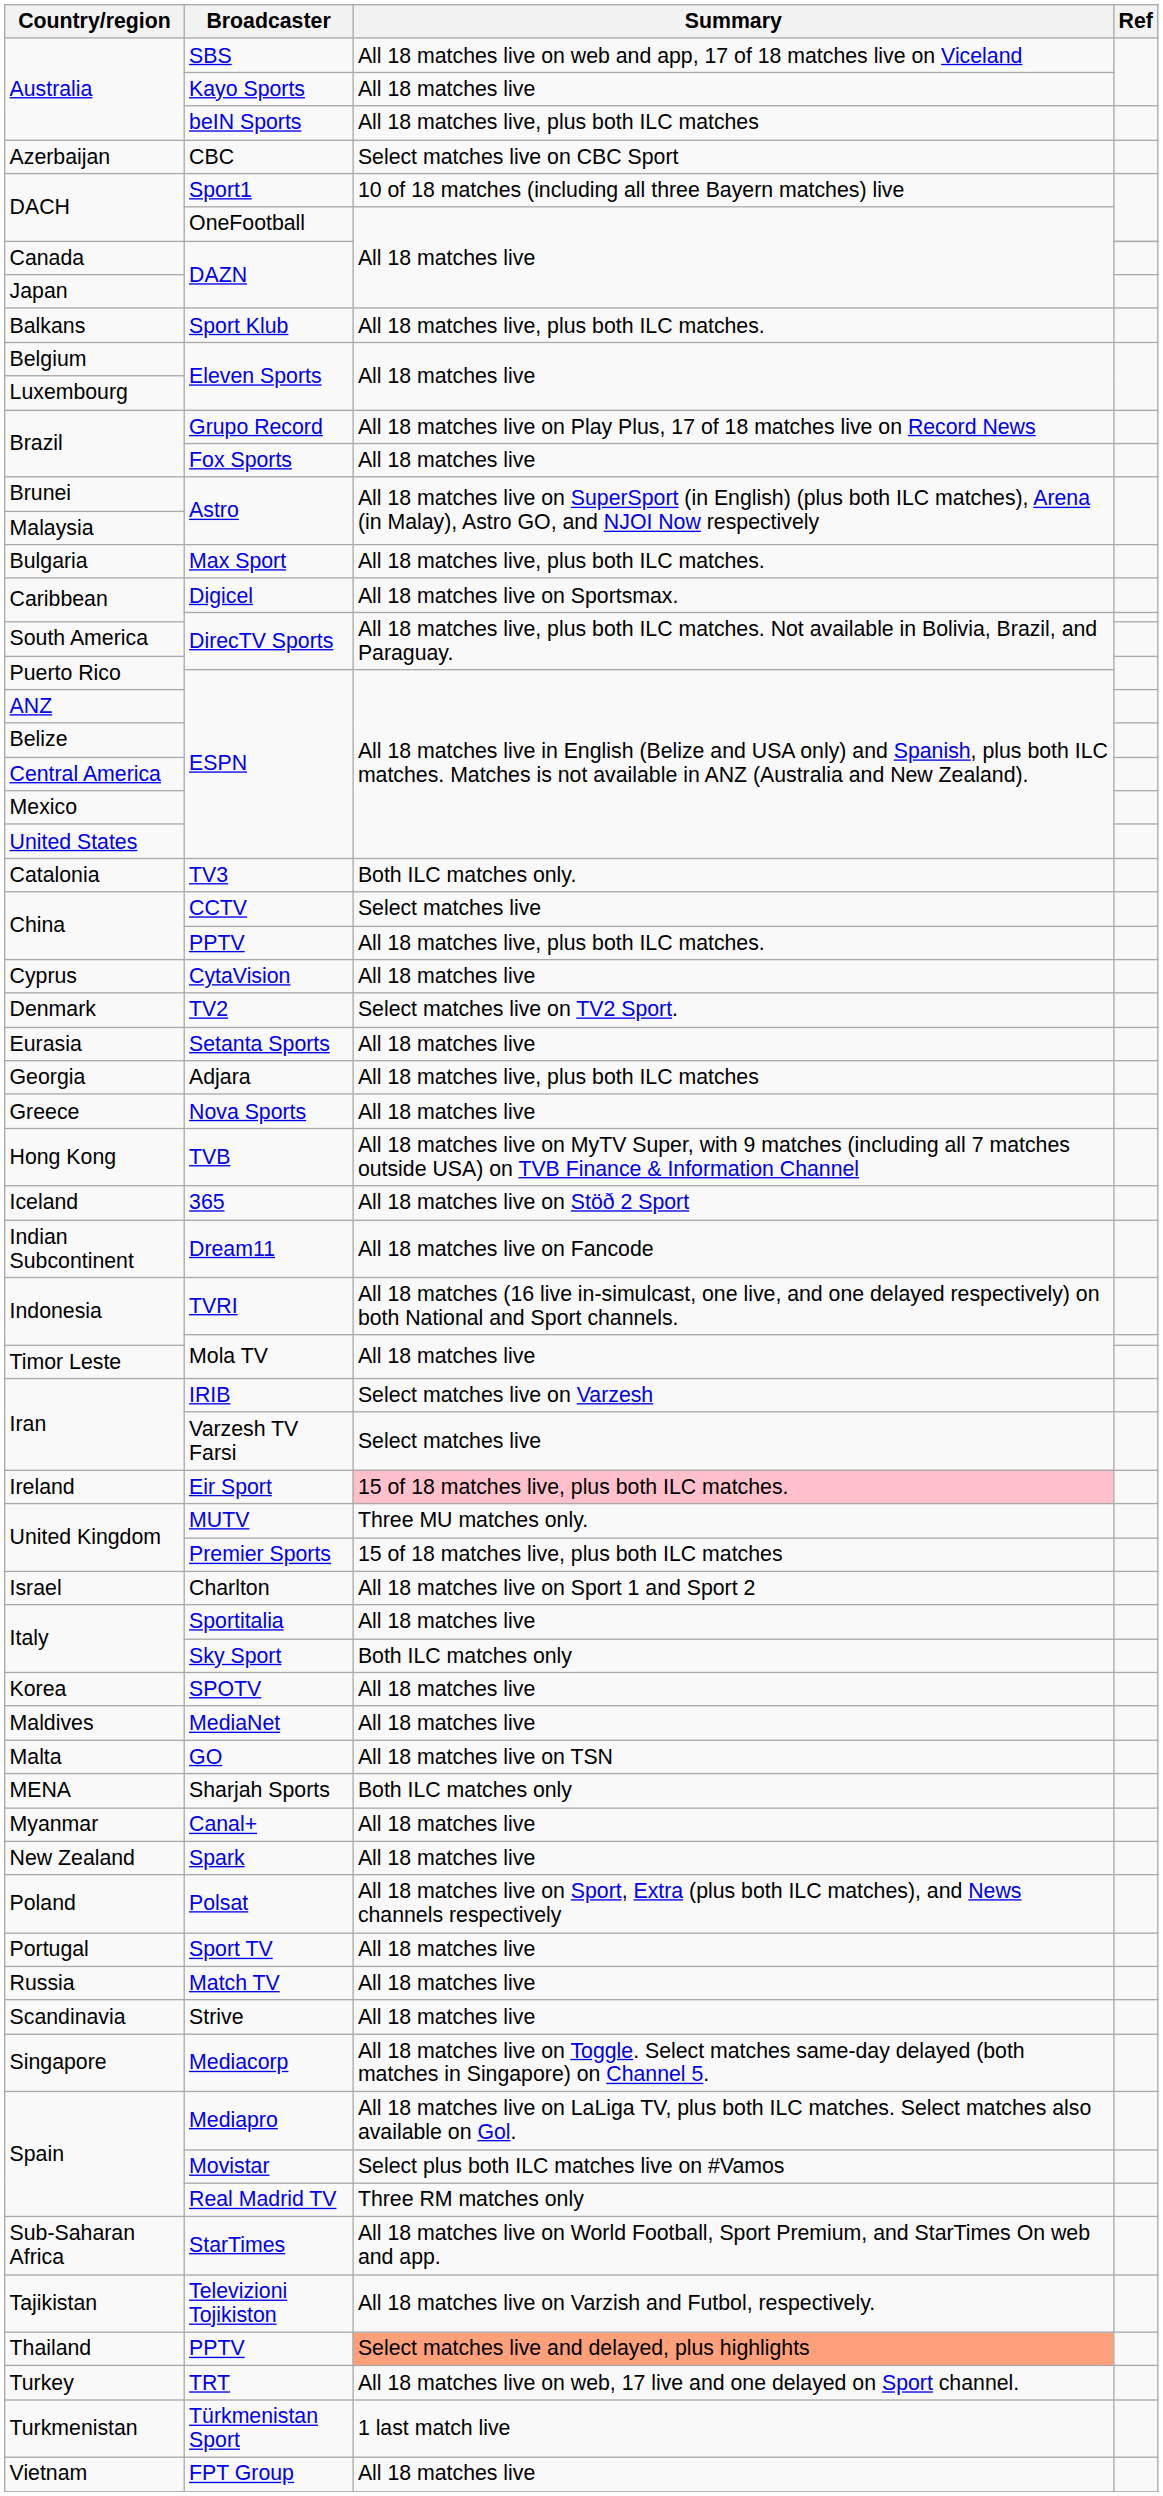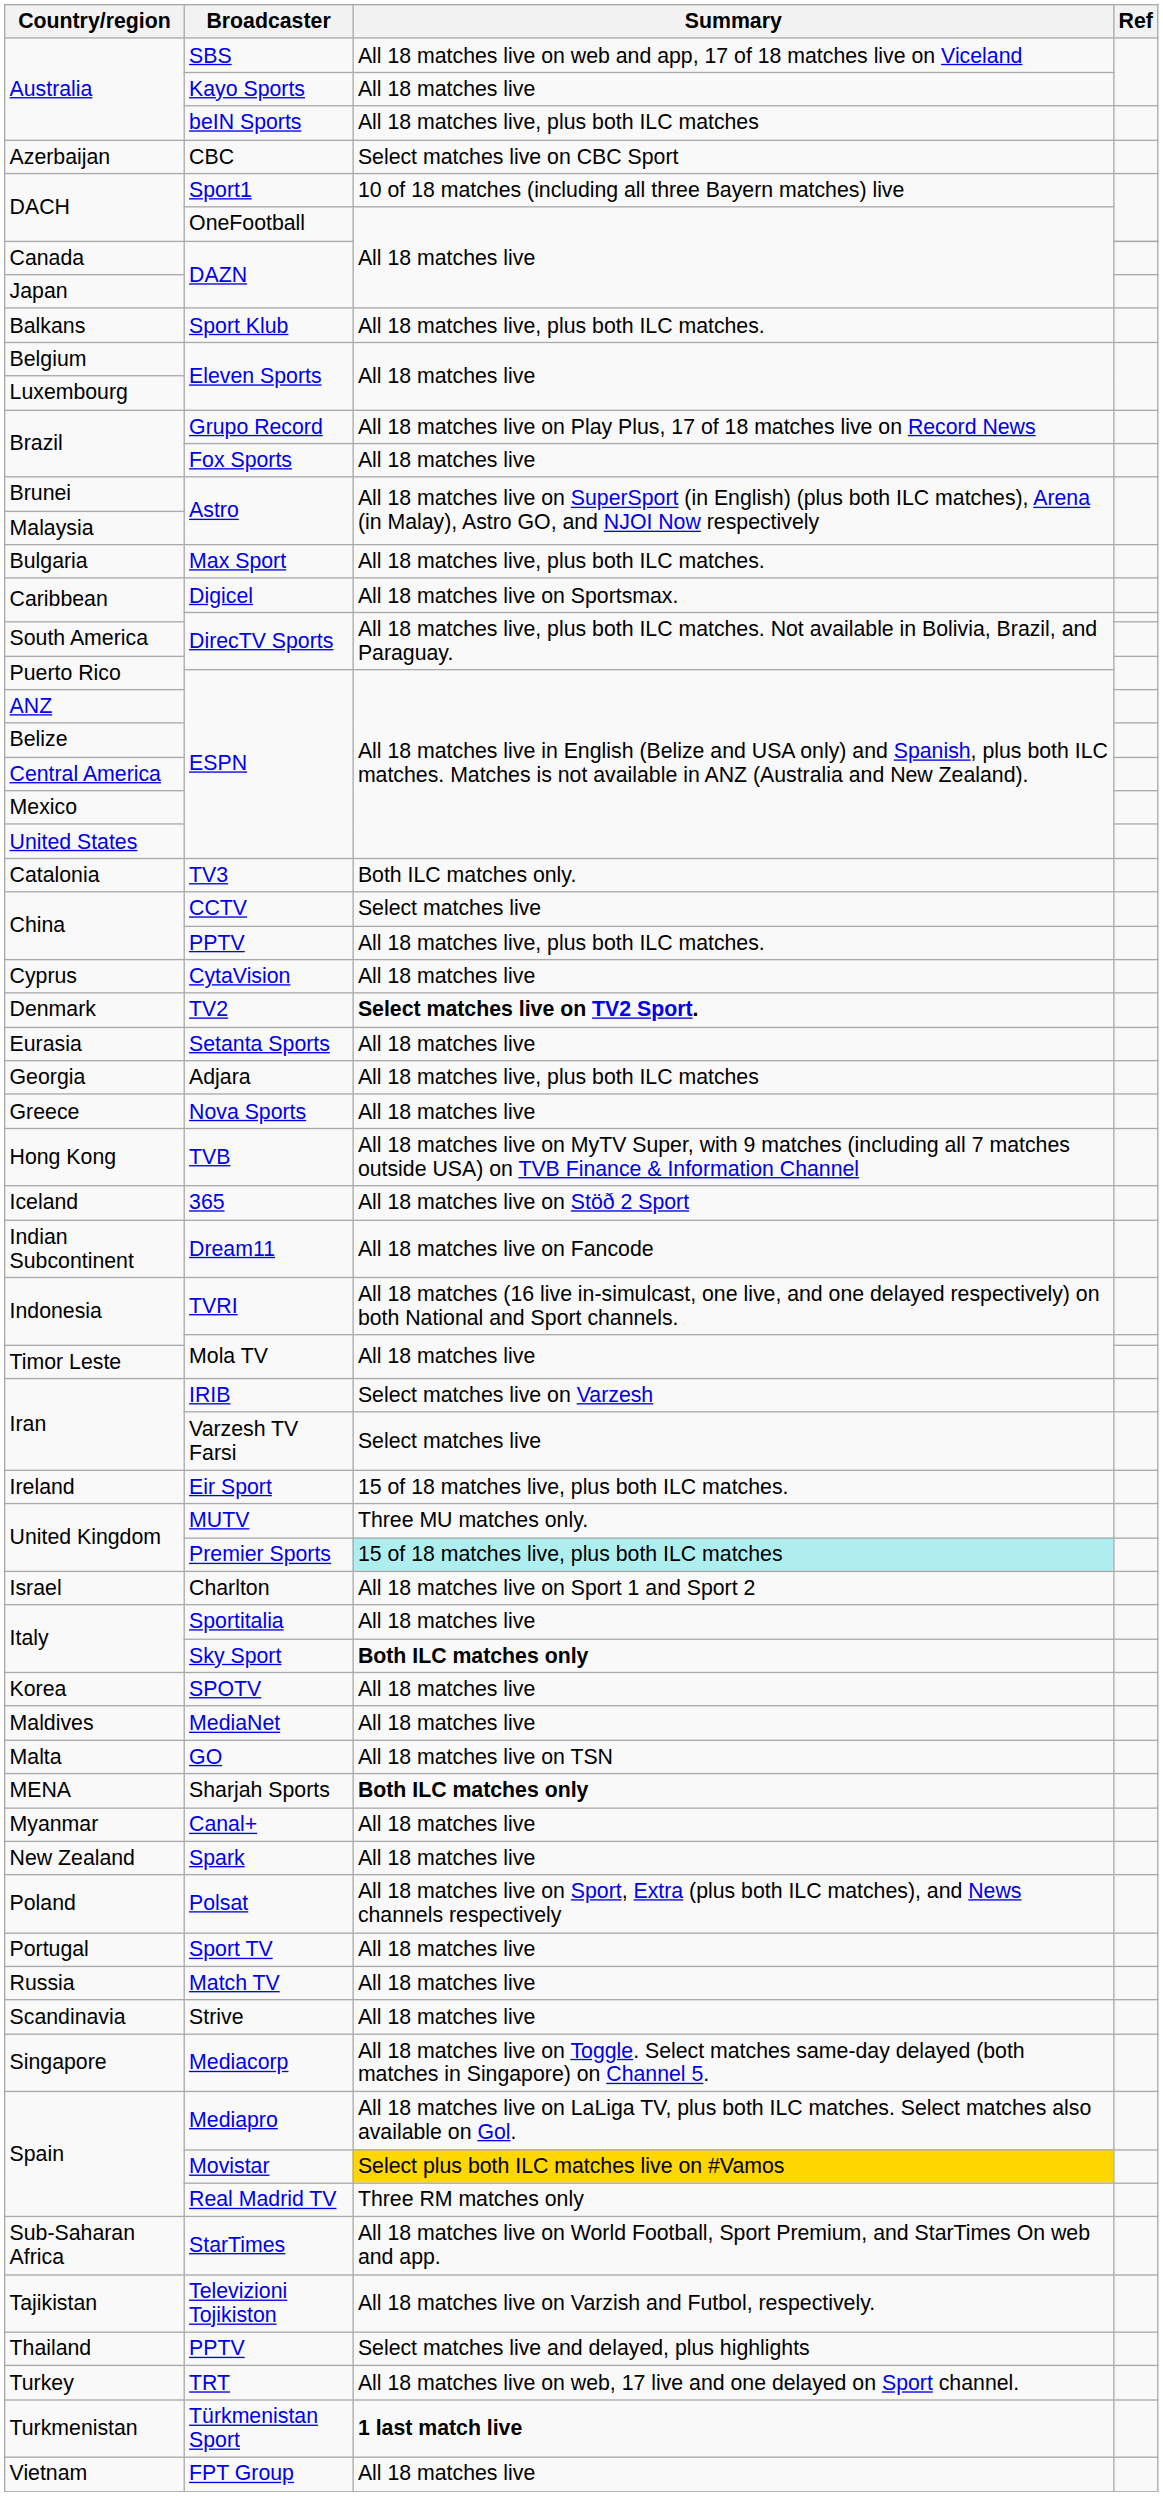(518, 1009) normal -> (528, 1009) bold
(573, 1486) pink background -> (573, 1486) no background
(570, 1554) no background -> (570, 1554) paleturquoise background
(465, 1655) normal -> (473, 1655) bold
(465, 1790) normal -> (473, 1790) bold
(571, 2165) no background -> (571, 2165) gold background
(584, 2348) lightsalmon background -> (584, 2348) no background
(434, 2428) normal -> (440, 2428) bold
